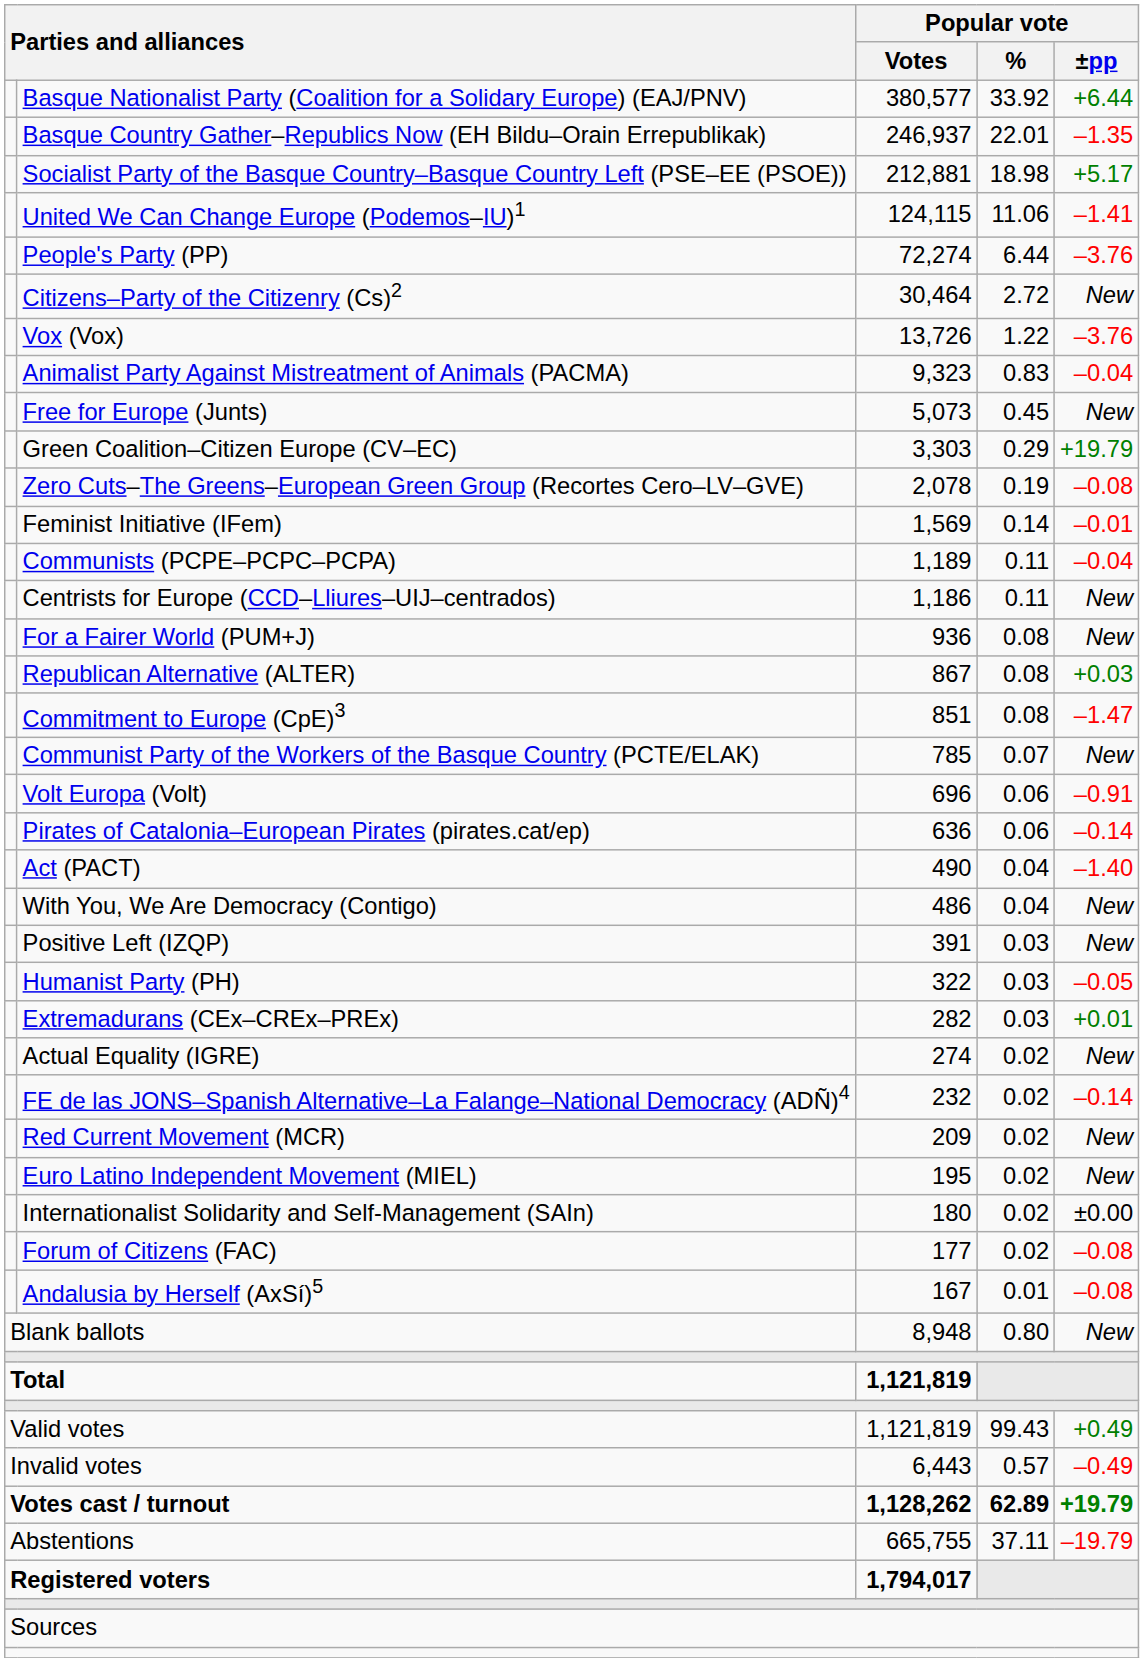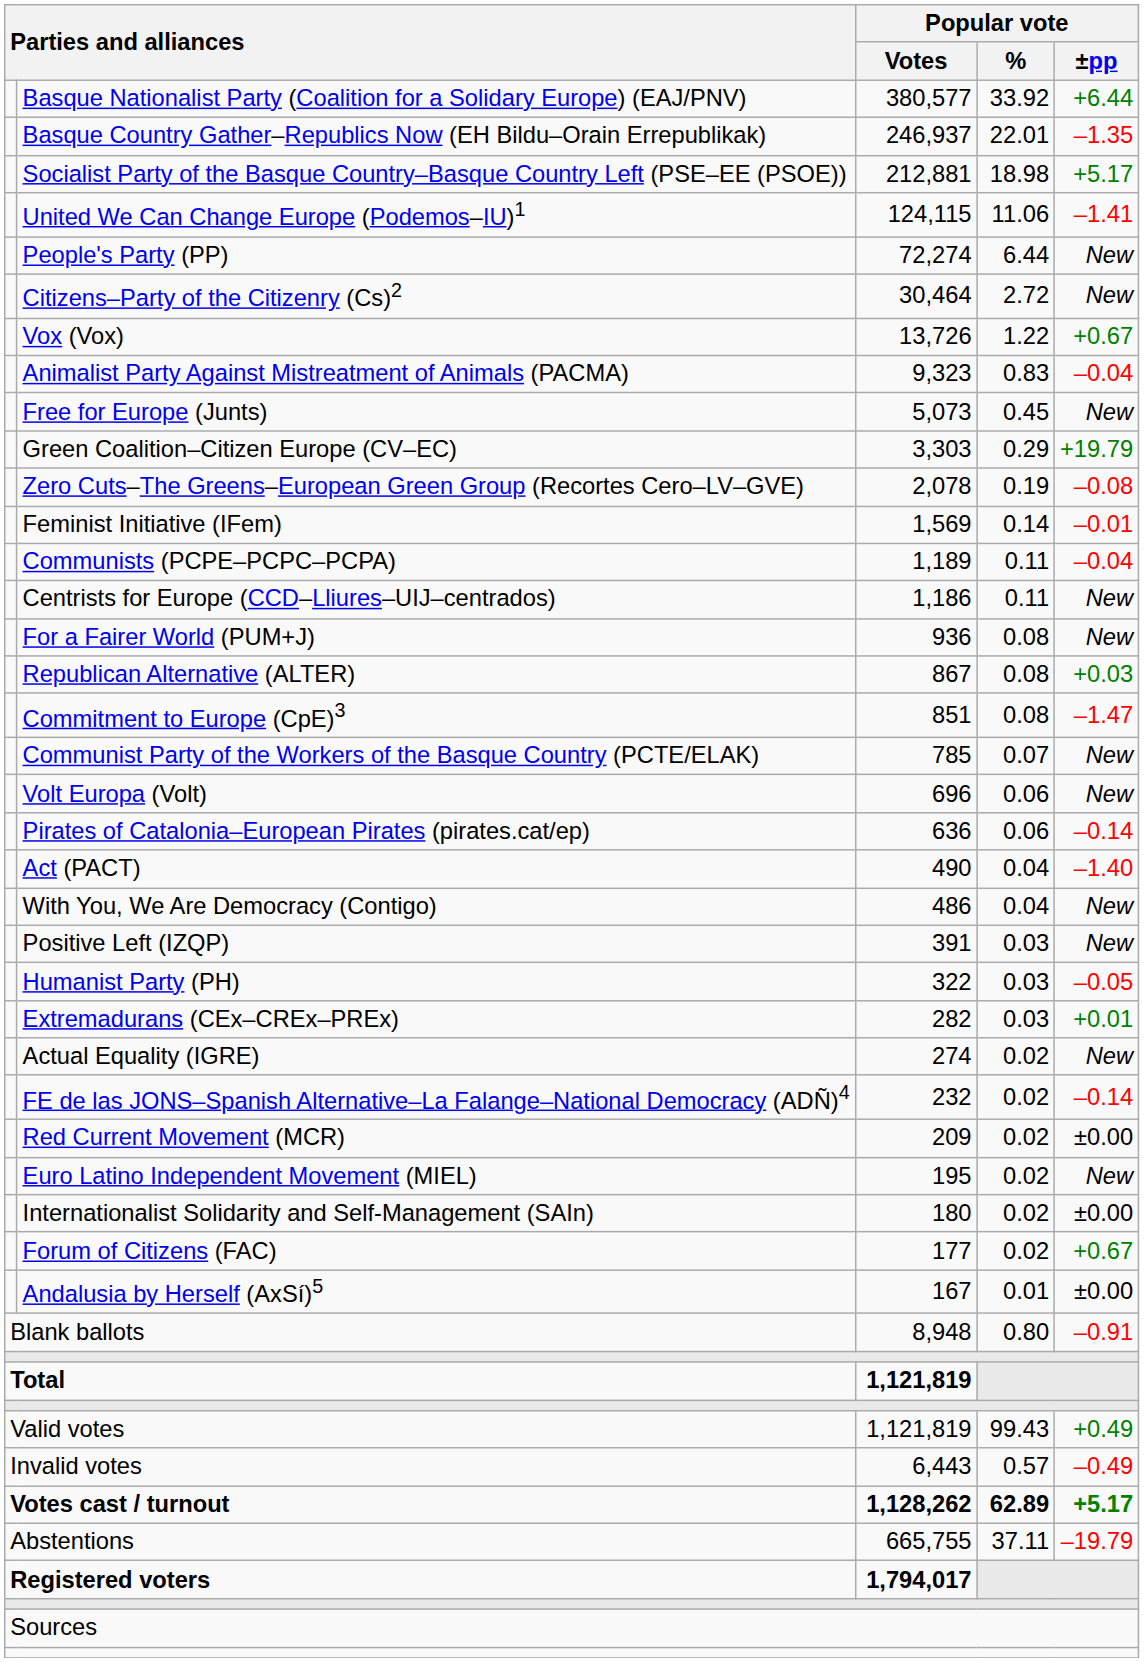(1103, 255) –3.76 -> (1109, 255) New
(1103, 336) –3.76 -> (1103, 336) +0.67
(1103, 793) –0.91 -> (1109, 793) New
(1109, 1137) New -> (1104, 1137) ±0.00
(1103, 1250) –0.08 -> (1103, 1250) +0.67
(1103, 1291) –0.08 -> (1104, 1291) ±0.00
(1109, 1332) New -> (1103, 1332) –0.91
(1097, 1504) +19.79 -> (1103, 1504) +5.17
